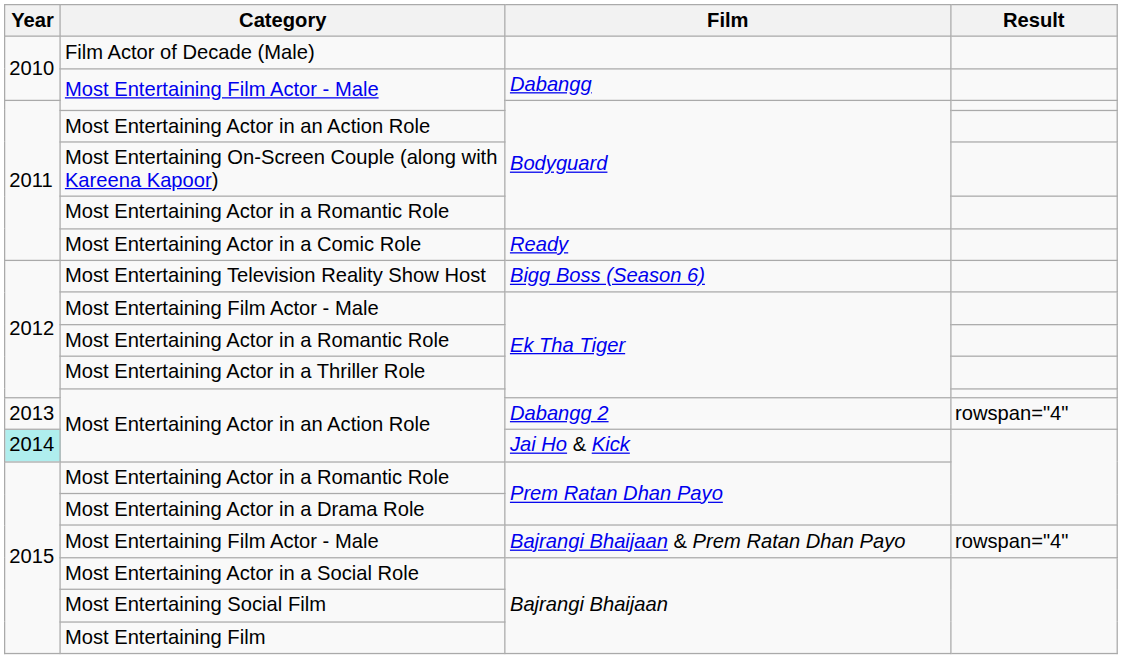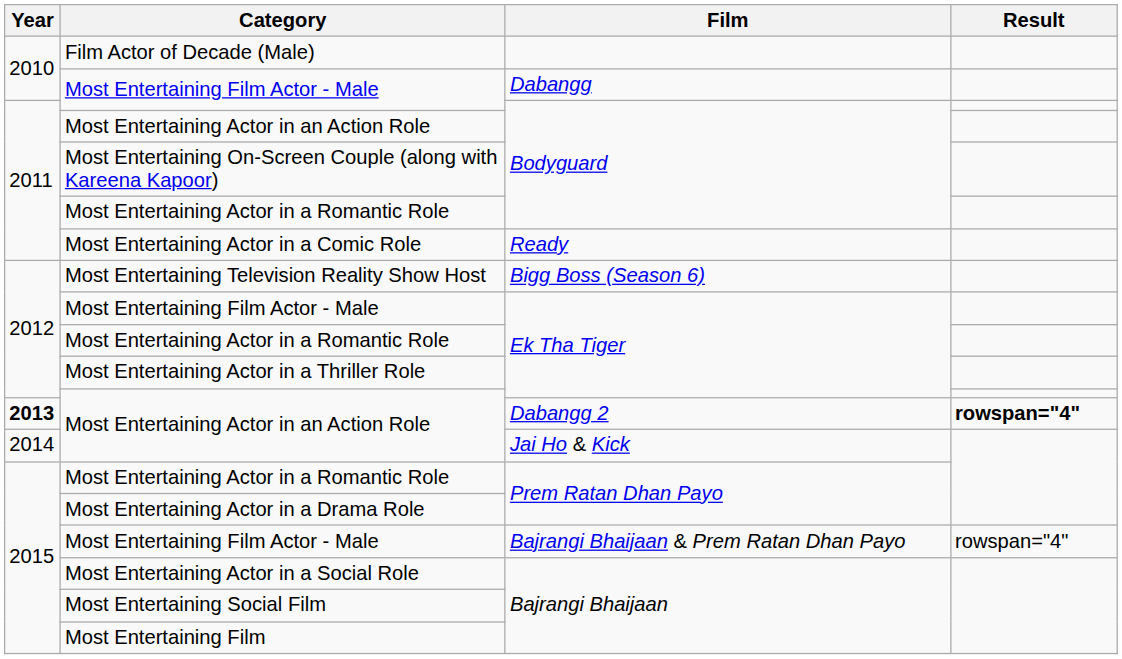(32, 413) normal -> (32, 413) bold
(1012, 413) normal -> (1017, 413) bold
(32, 445) paleturquoise background -> (32, 445) no background
